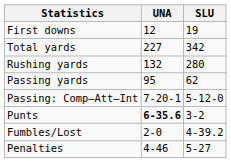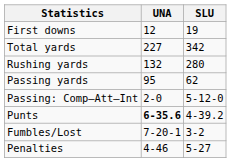(162, 98) 7-20-1 -> (153, 98) 2-0
(195, 115) 3-2 -> (205, 115) 4-39.2
(153, 132) 2-0 -> (162, 132) 7-20-1
(205, 132) 4-39.2 -> (195, 132) 3-2
